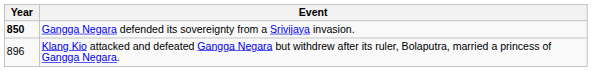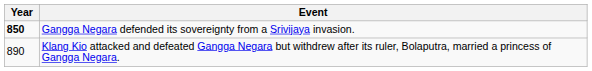(16, 52) 896 -> (16, 52) 890
